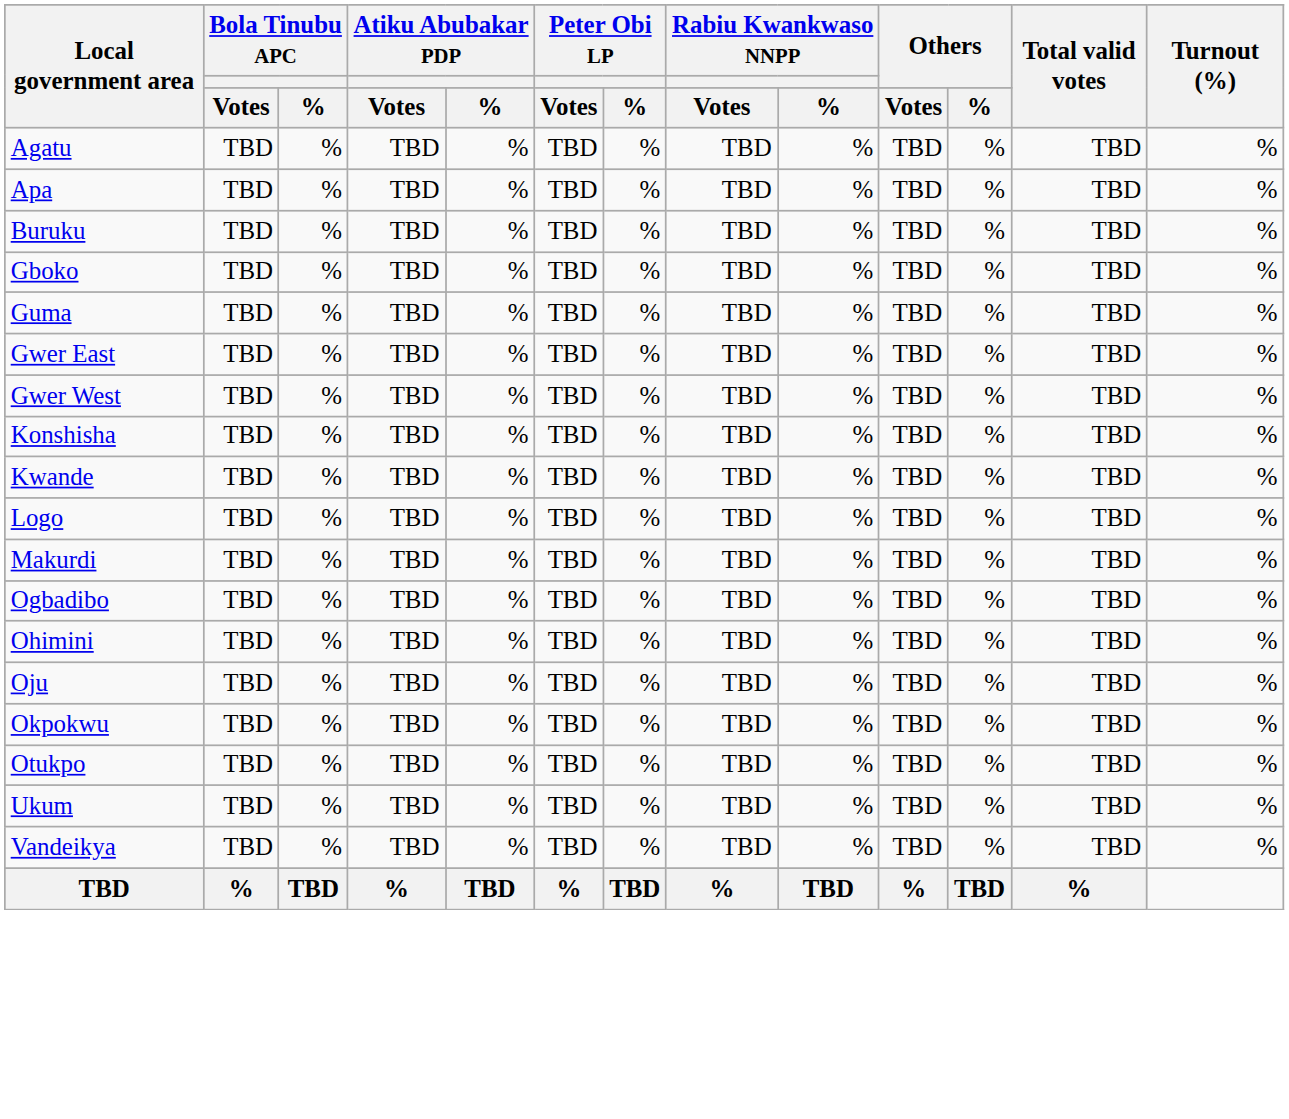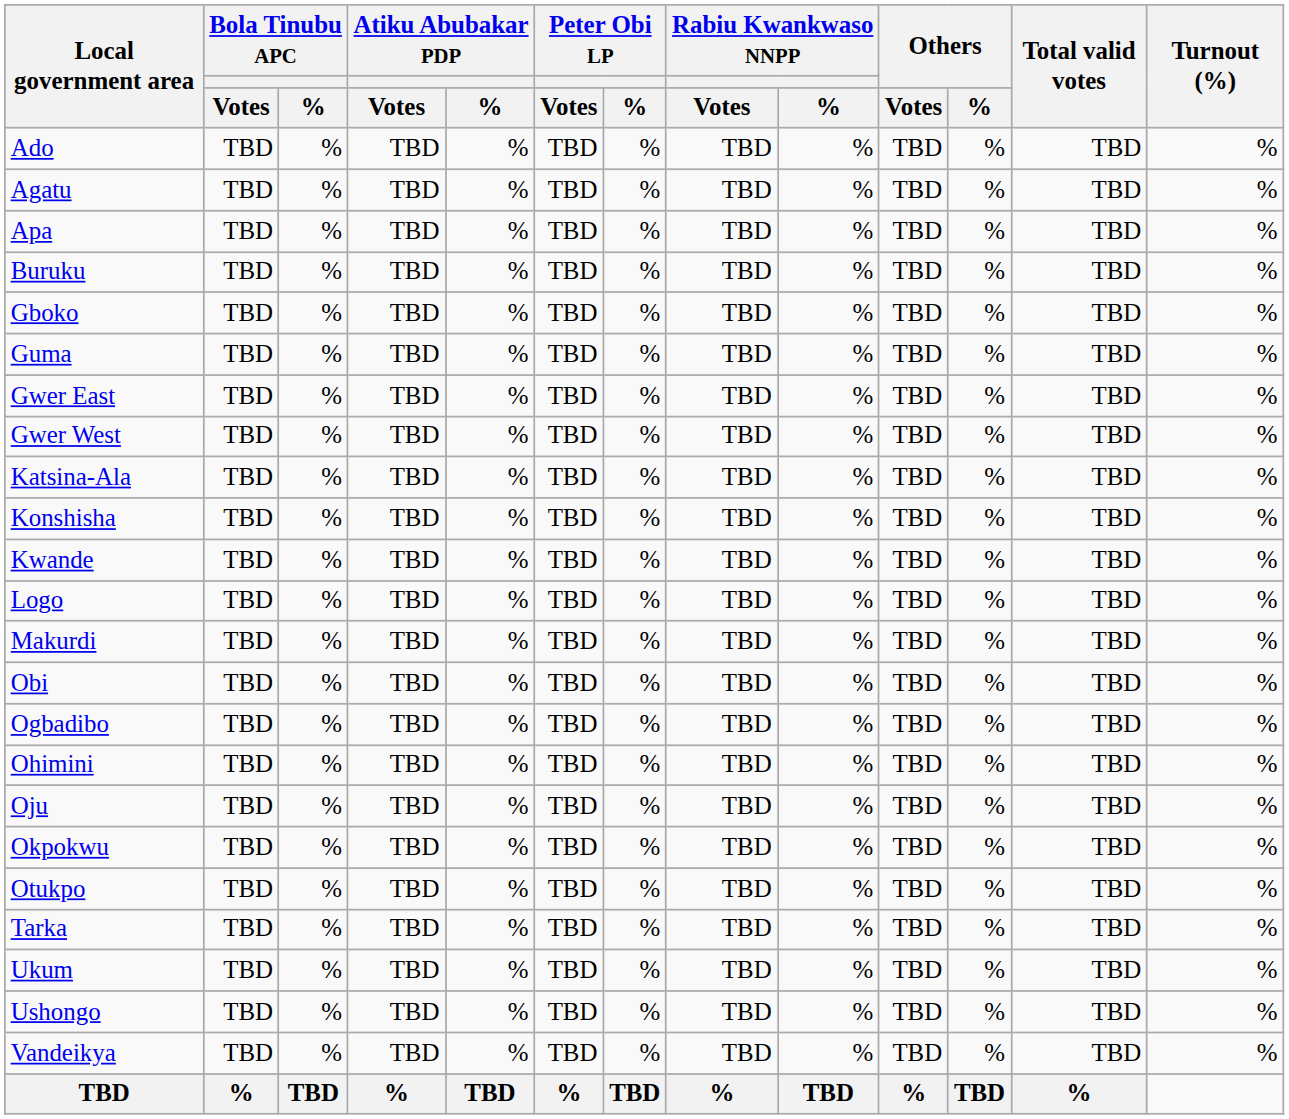+ row: (32, 148)
+ row: (71, 477)
+ row: (29, 682)
+ row: (39, 929)
+ row: (56, 1011)
